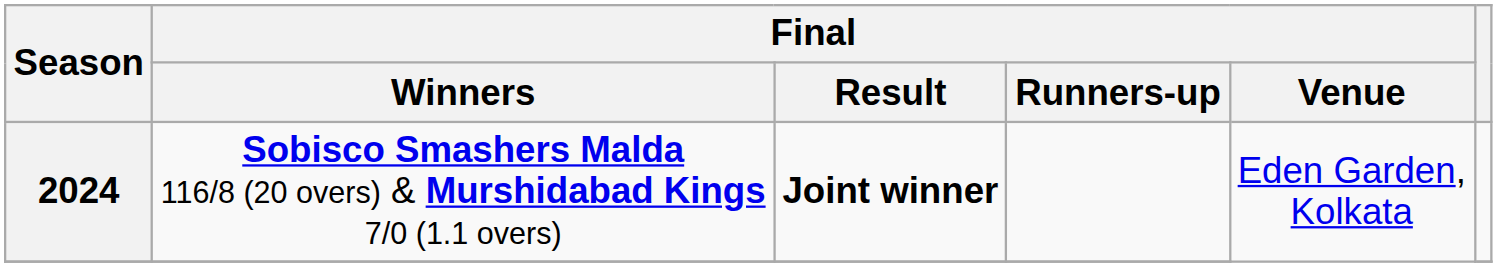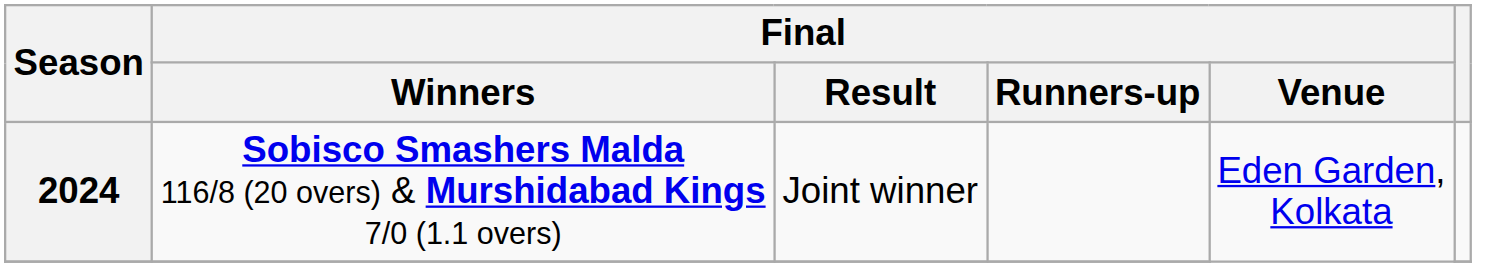(890, 190) bold -> (880, 190) normal
